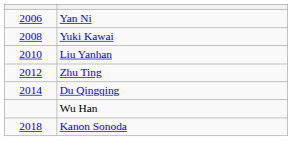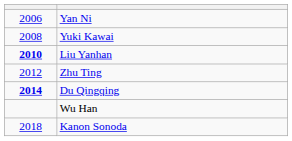(31, 54) normal -> (31, 54) bold
(31, 90) normal -> (31, 90) bold
